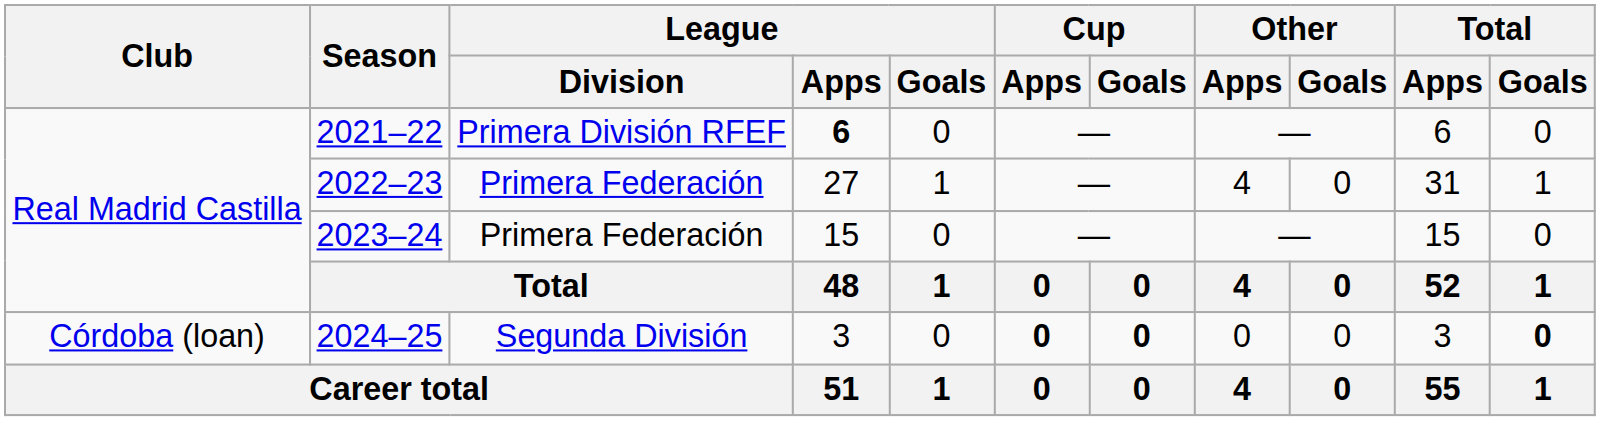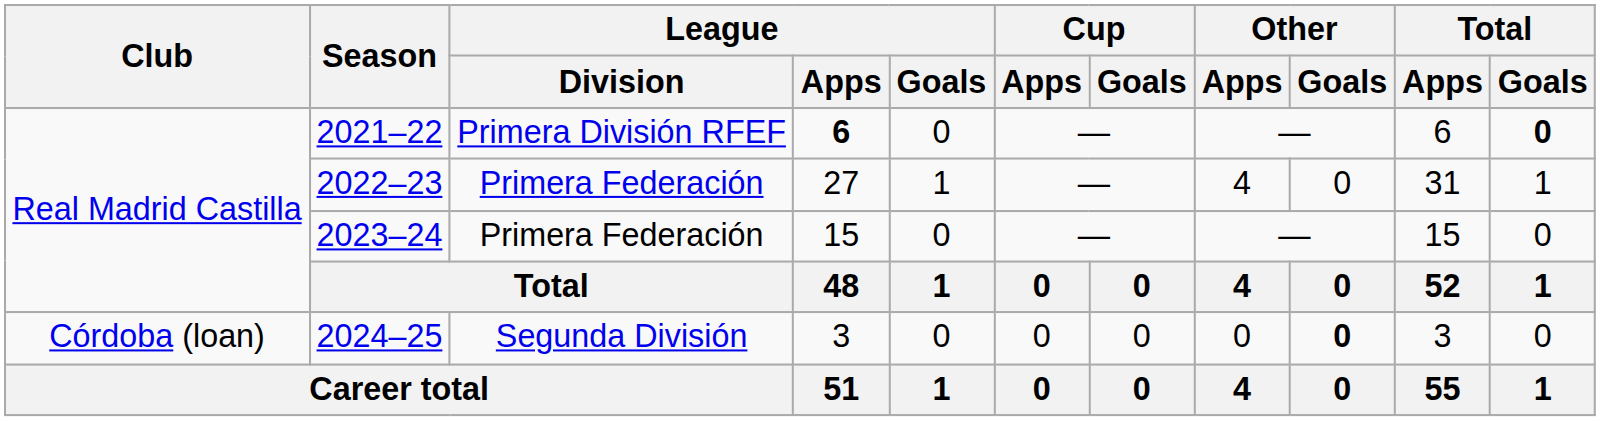(1543, 132) normal -> (1543, 132) bold
(1042, 337) bold -> (1042, 337) normal
(1142, 337) bold -> (1142, 337) normal
(1342, 337) normal -> (1342, 337) bold
(1543, 337) bold -> (1543, 337) normal
